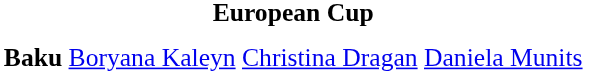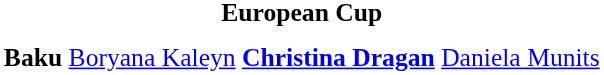(330, 57) normal -> (338, 57) bold
